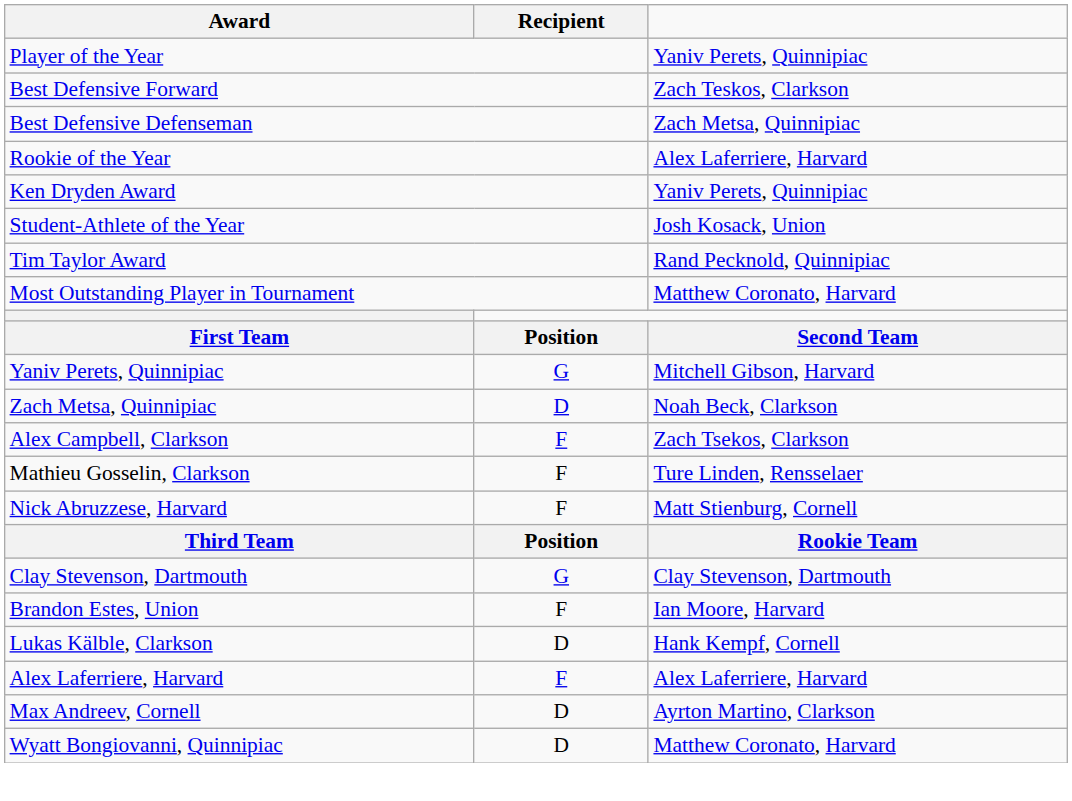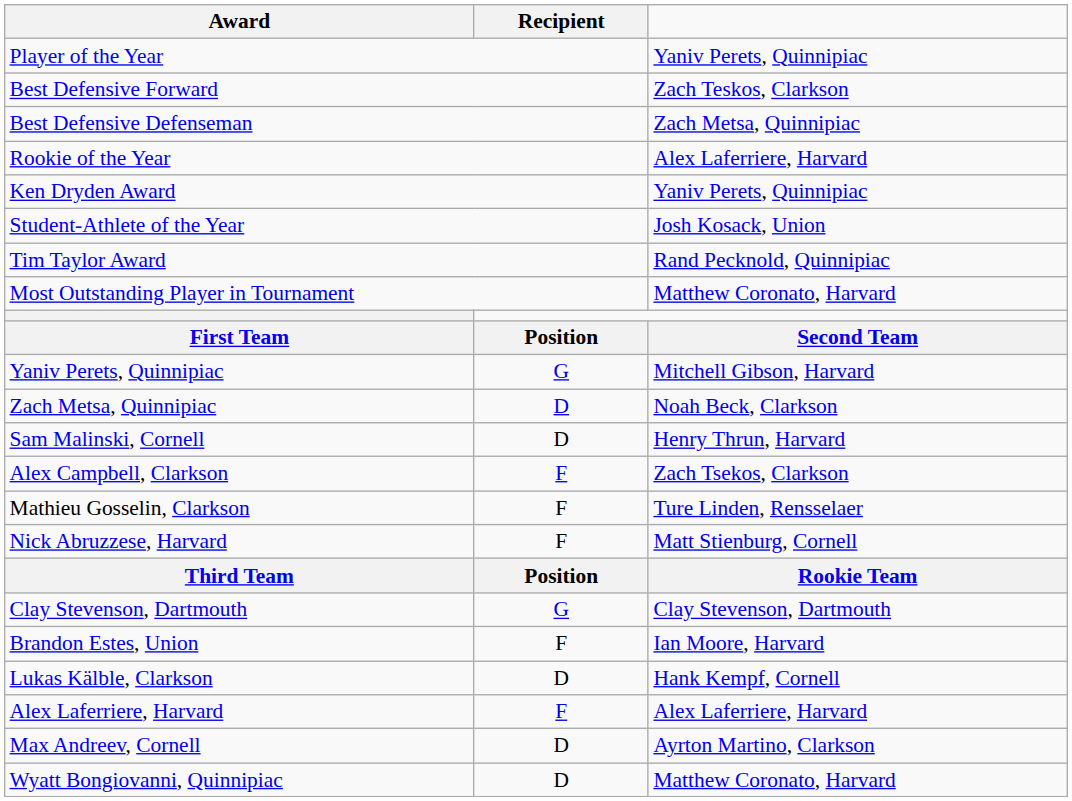+ row: (107, 439)
